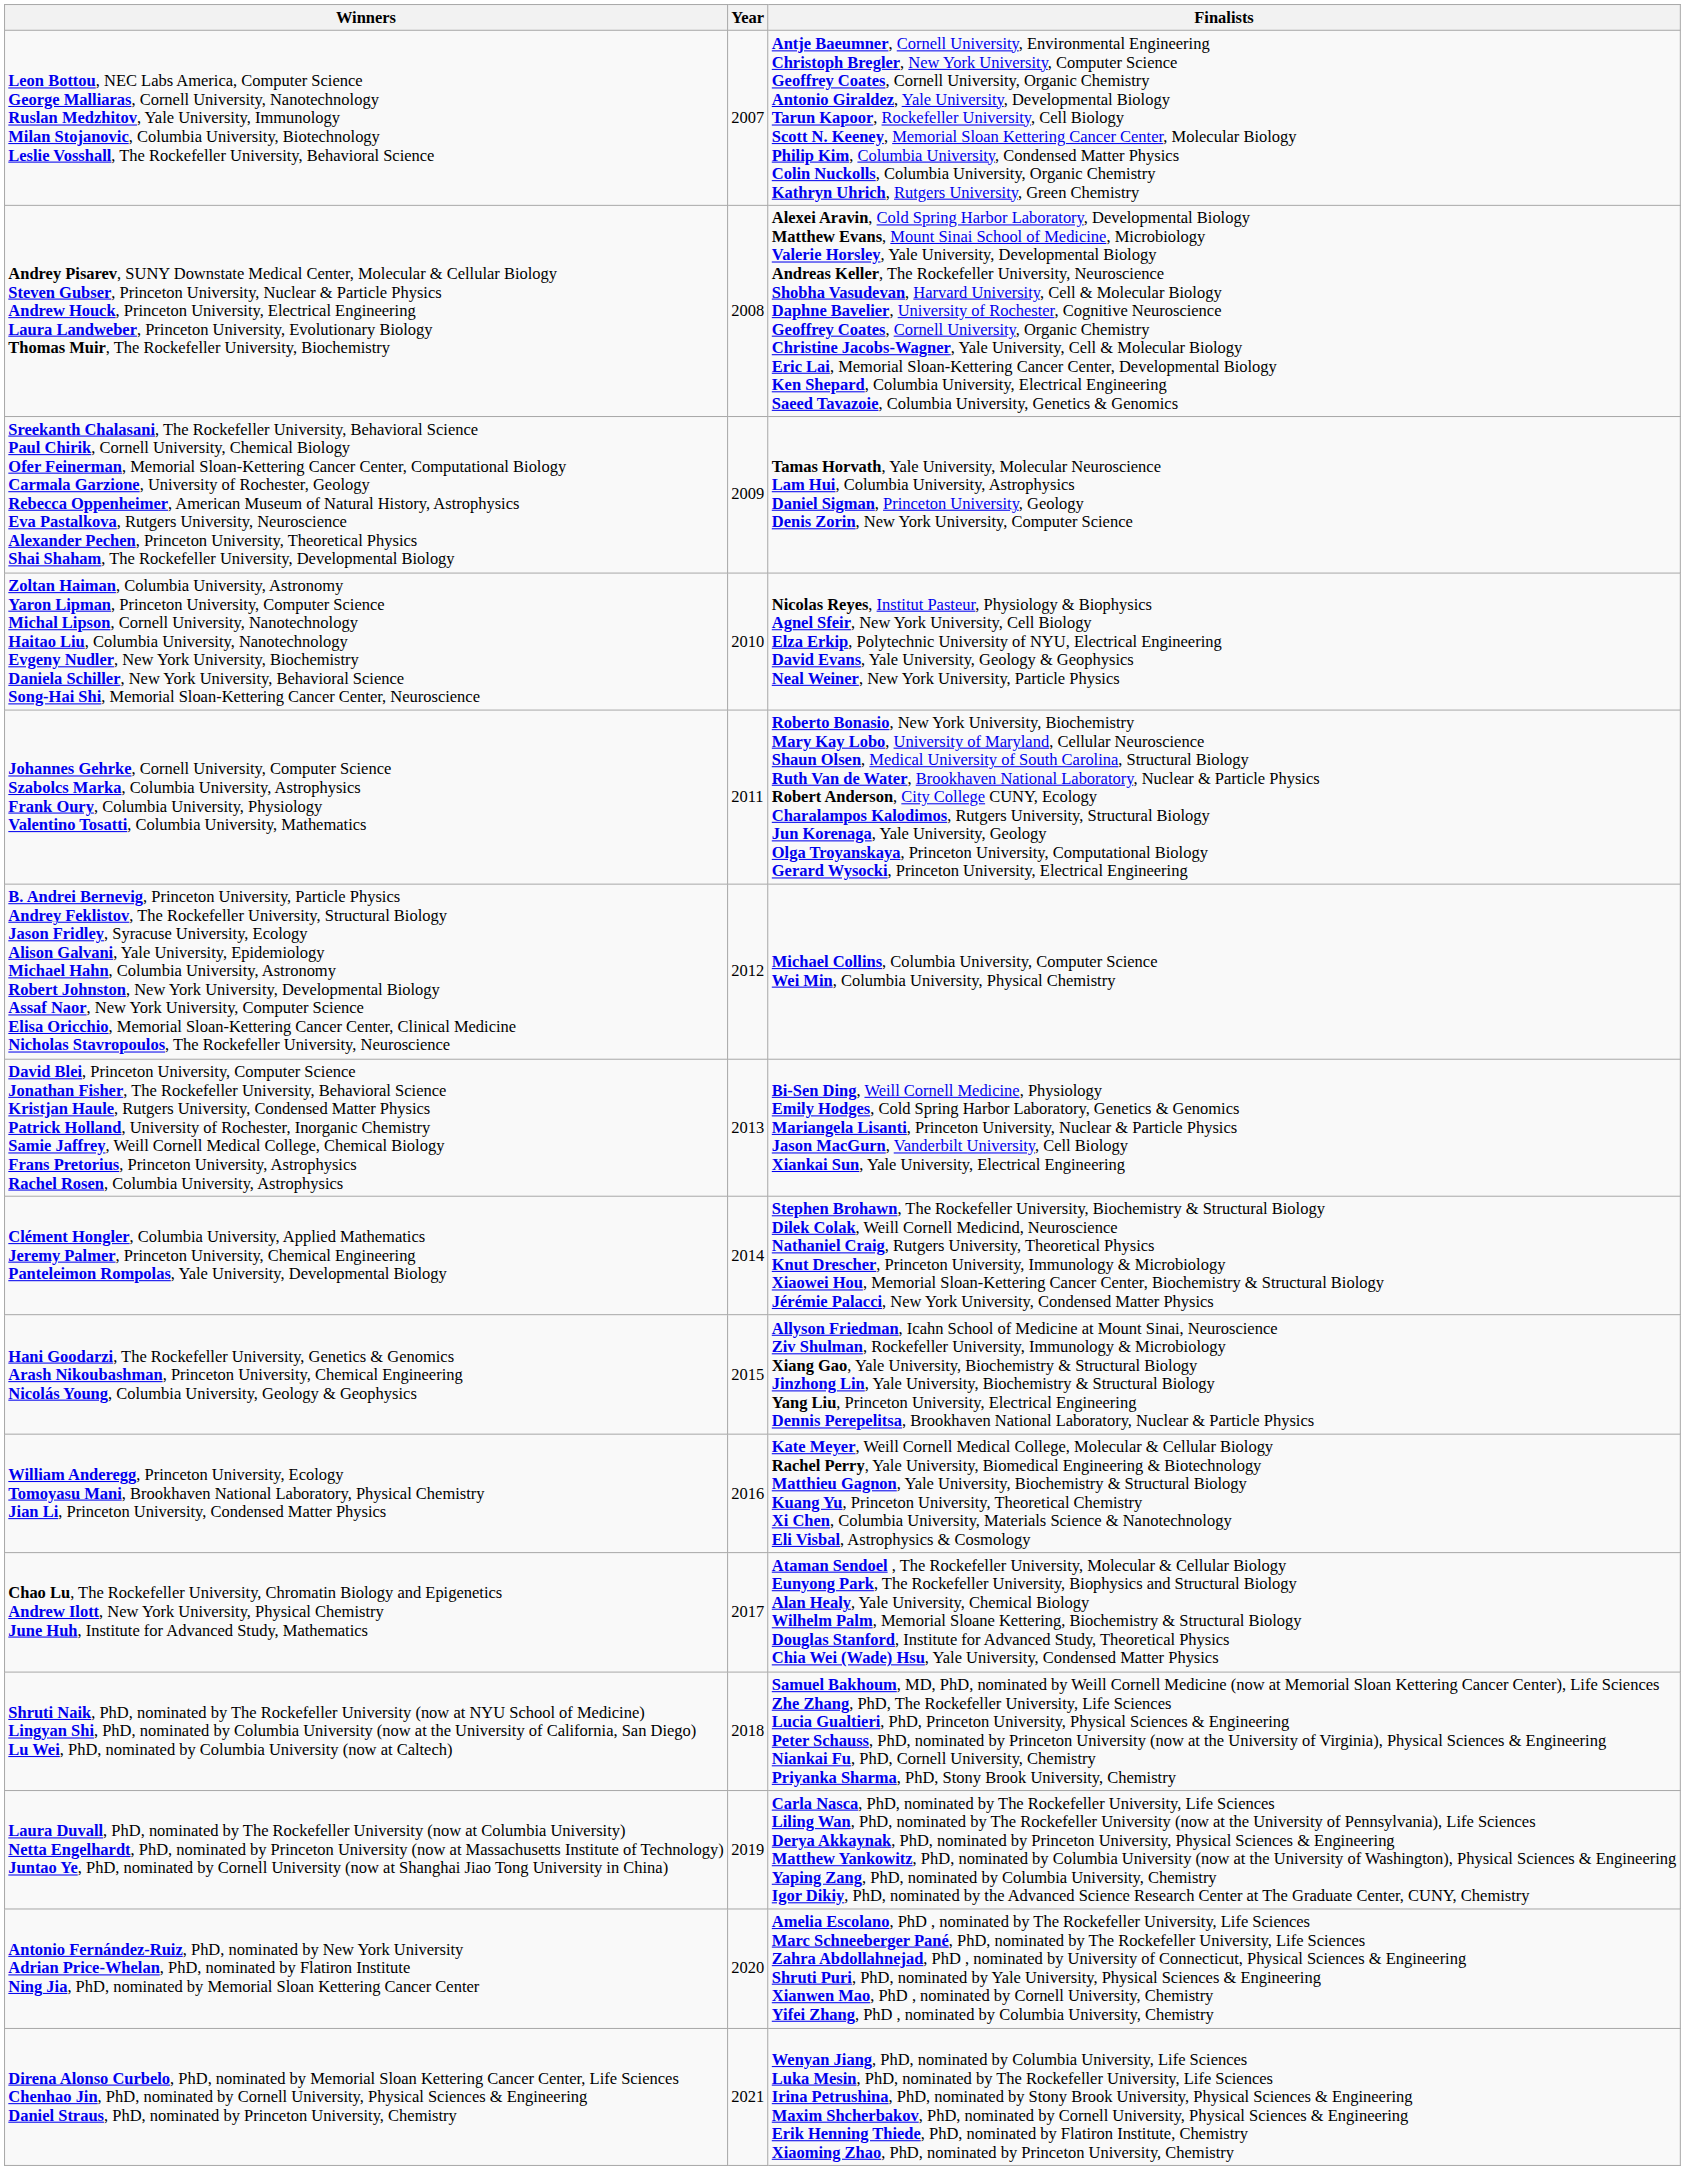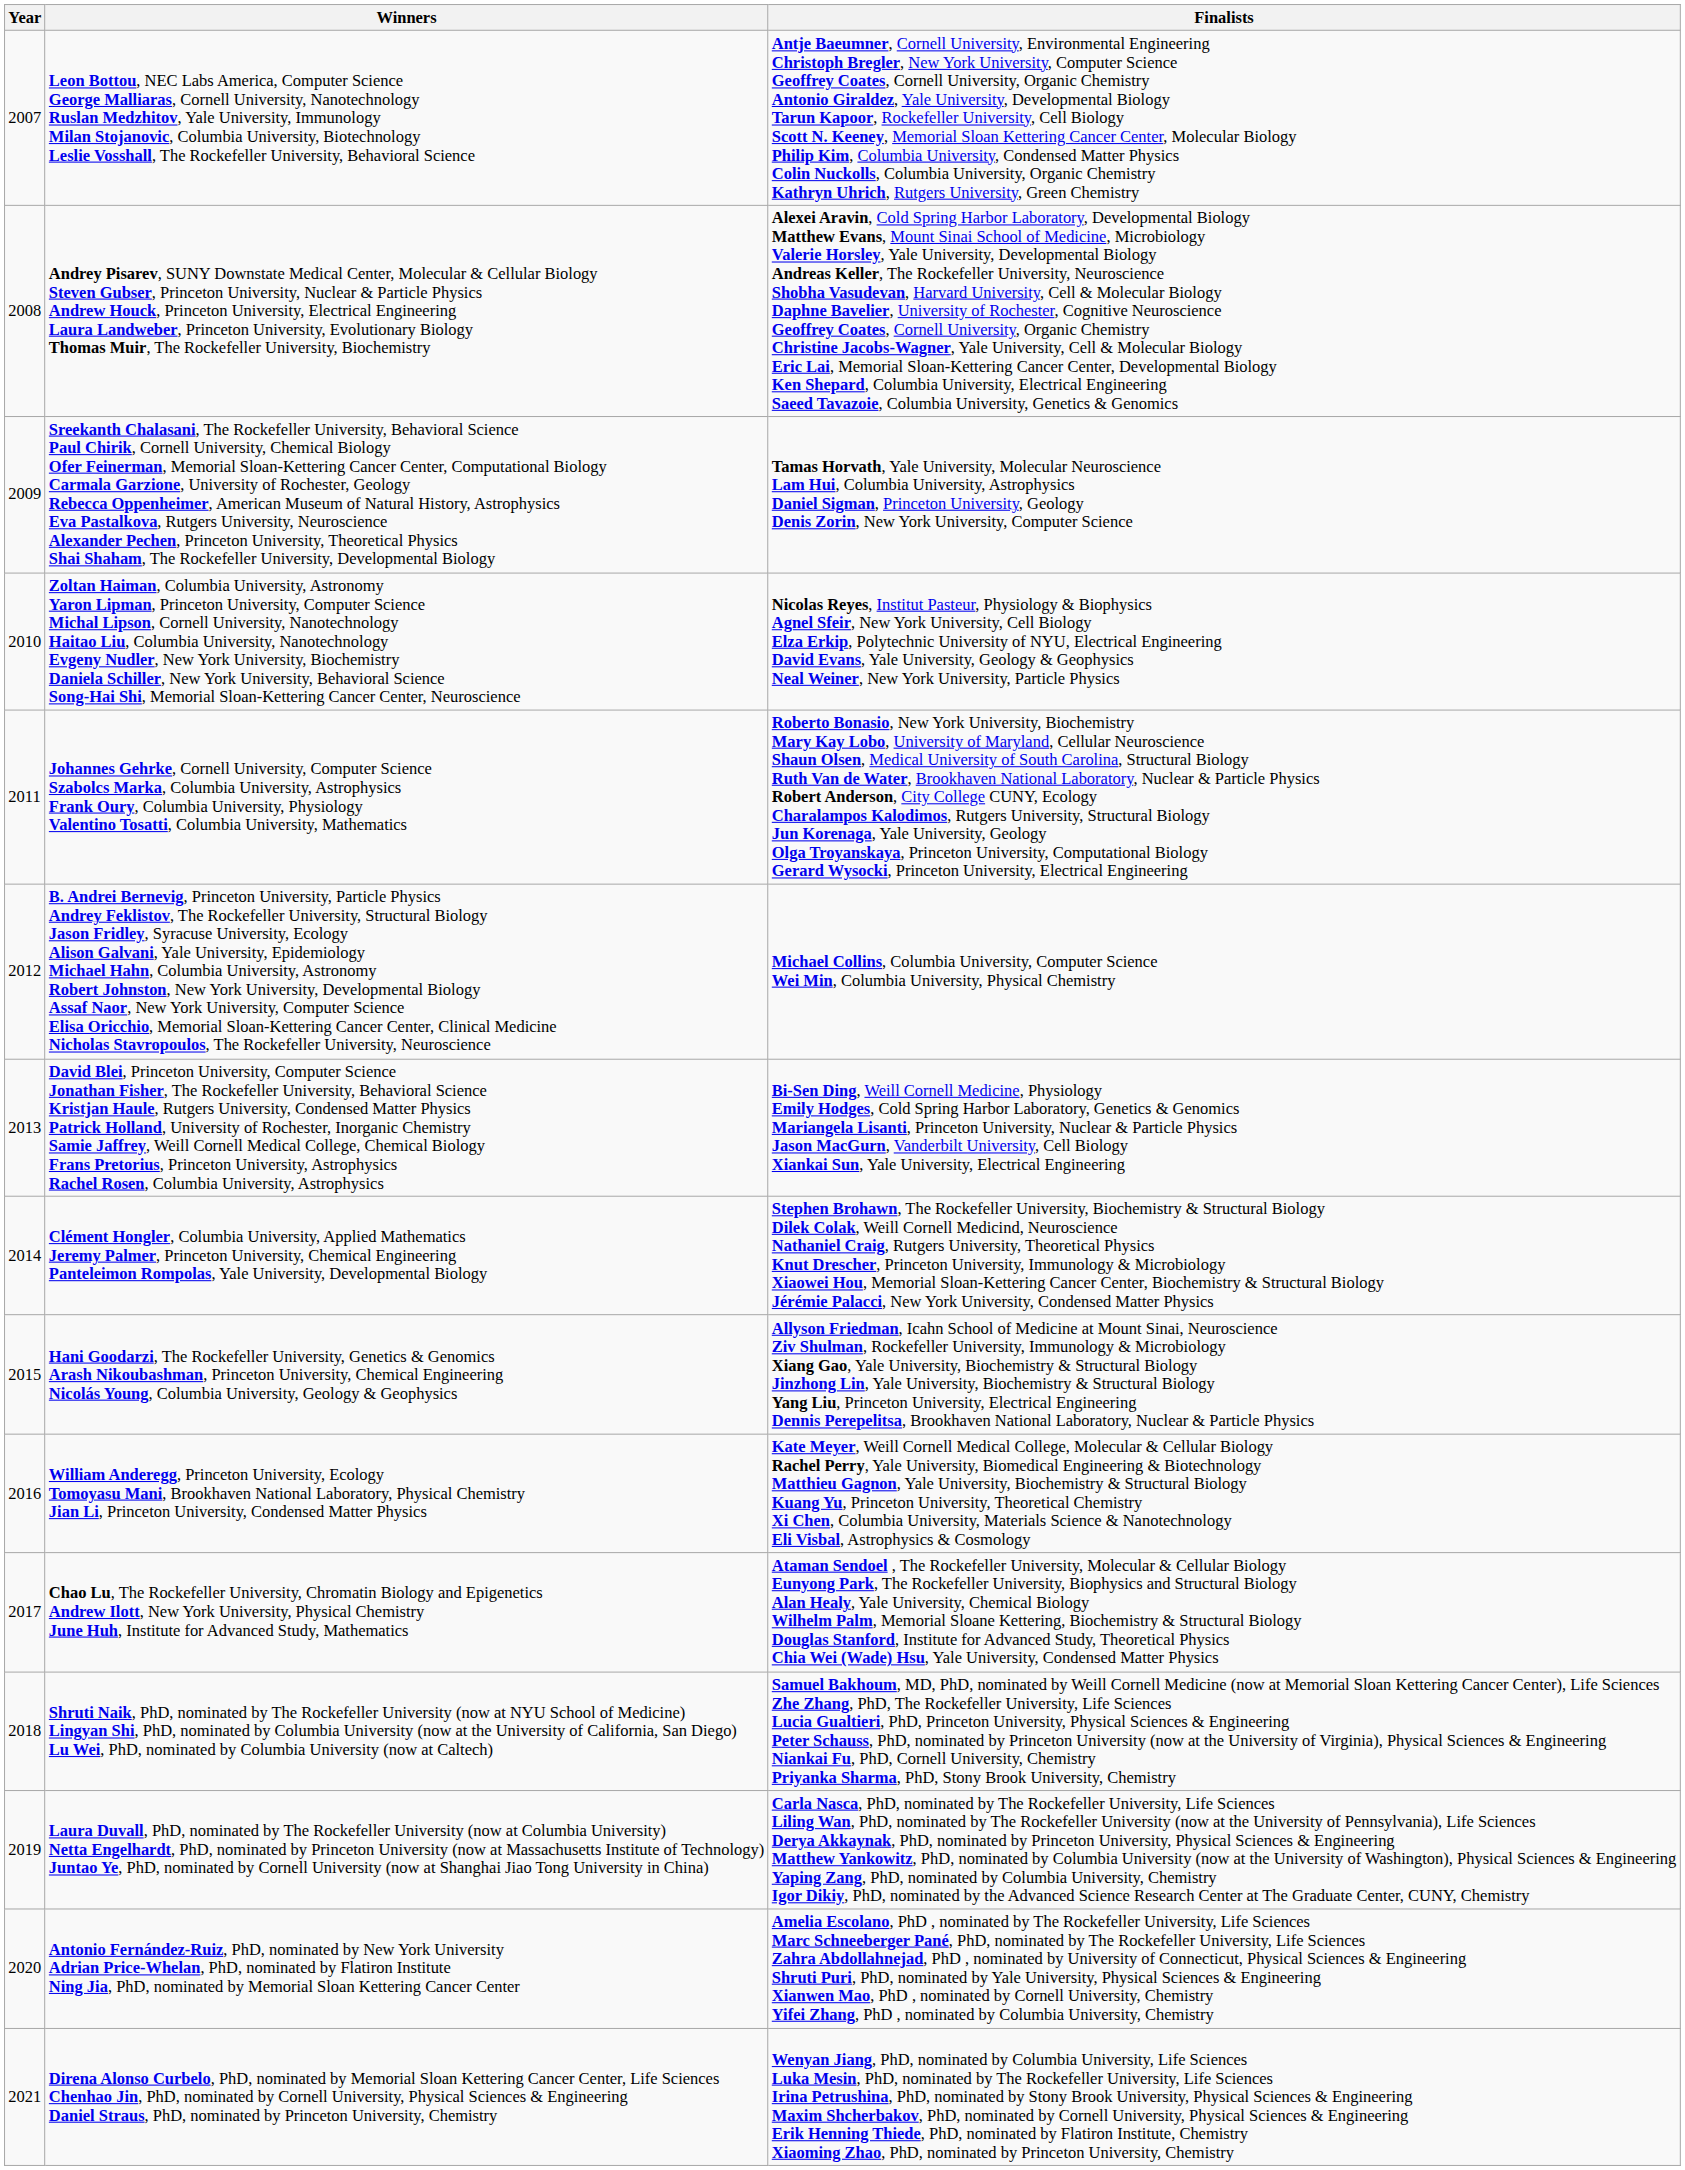columns swapped: (748, 17) <-> (366, 17)
